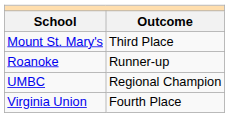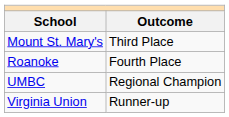(139, 61) Runner-up -> (145, 61) Fourth Place
(145, 102) Fourth Place -> (139, 102) Runner-up
